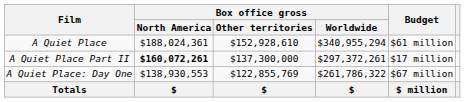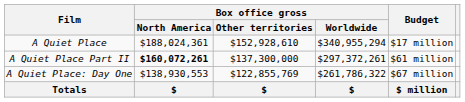(422, 43) $61 million -> (422, 43) $17 million
(422, 58) $17 million -> (422, 58) $61 million
